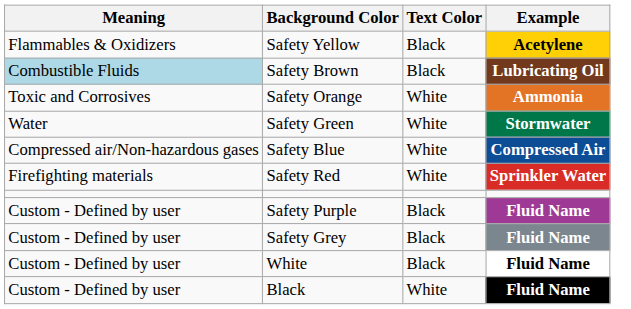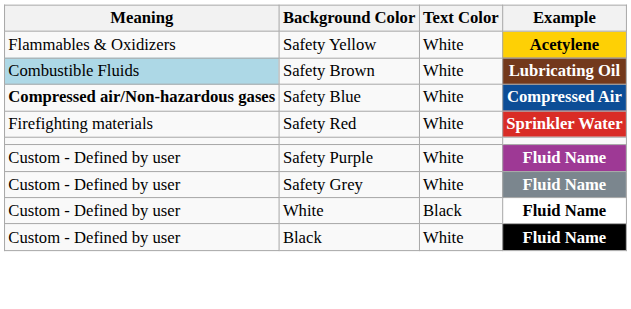(426, 44) Black -> (443, 44) White
(426, 71) Black -> (443, 71) White
- row: (314, 97)
- row: (310, 123)
(134, 150) normal -> (142, 97) bold
(426, 210) Black -> (443, 157) White
(426, 237) Black -> (443, 184) White
